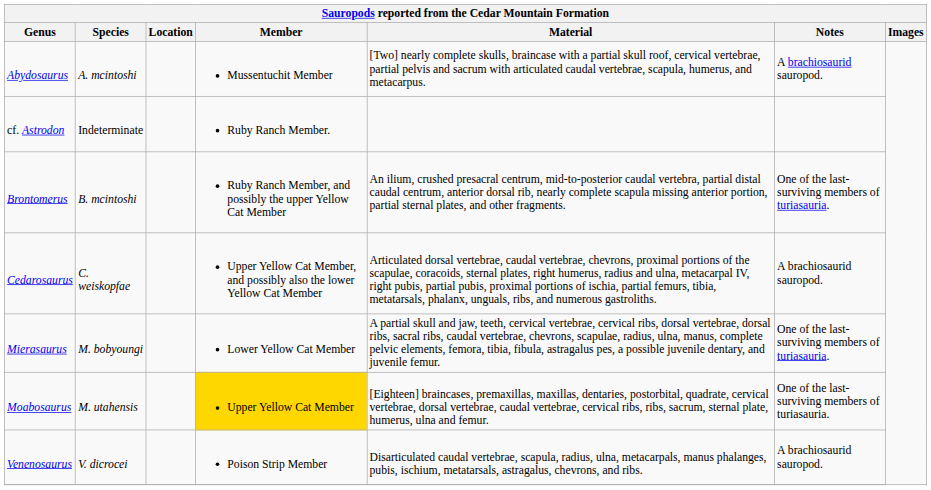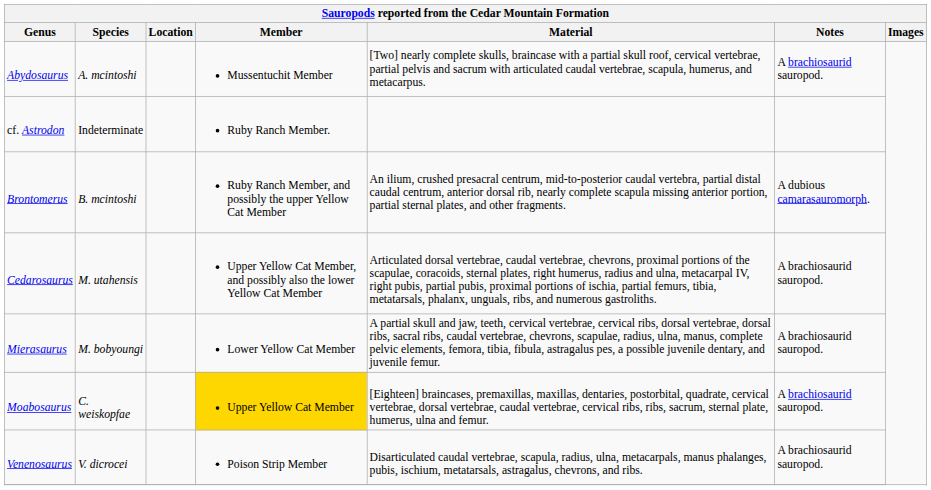(828, 192) One of the last-surviving members of turiasauria. -> (824, 192) A dubious camarasauromorph.
(104, 280) C. weiskopfae -> (108, 280) M. utahensis
(828, 343) One of the last-surviving members of turiasauria. -> (815, 343) A brachiosaurid sauropod.
(108, 407) M. utahensis -> (104, 407) C. weiskopfae
(828, 401) One of the last-surviving members of turiasauria. -> (815, 401) A brachiosaurid sauropod.
